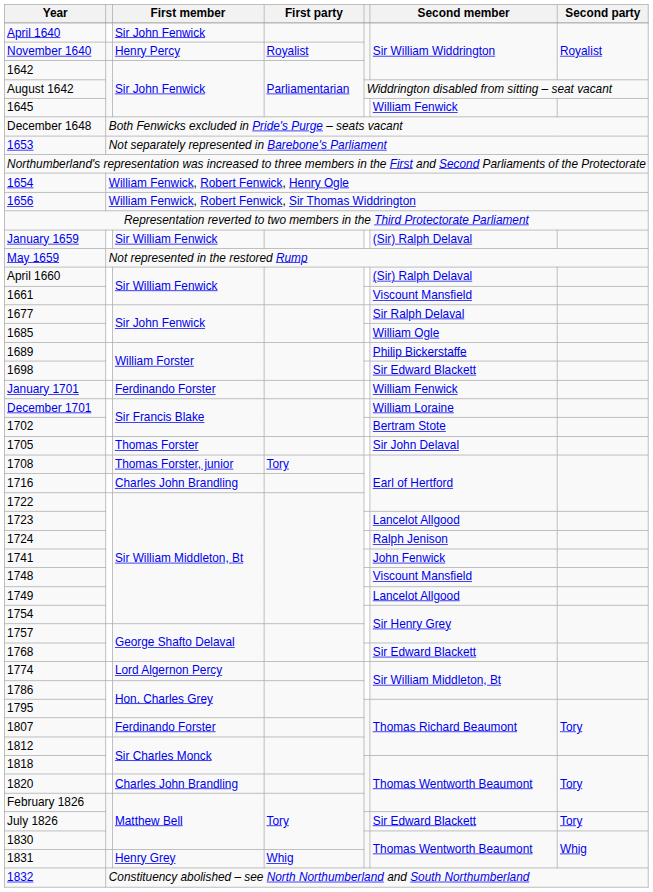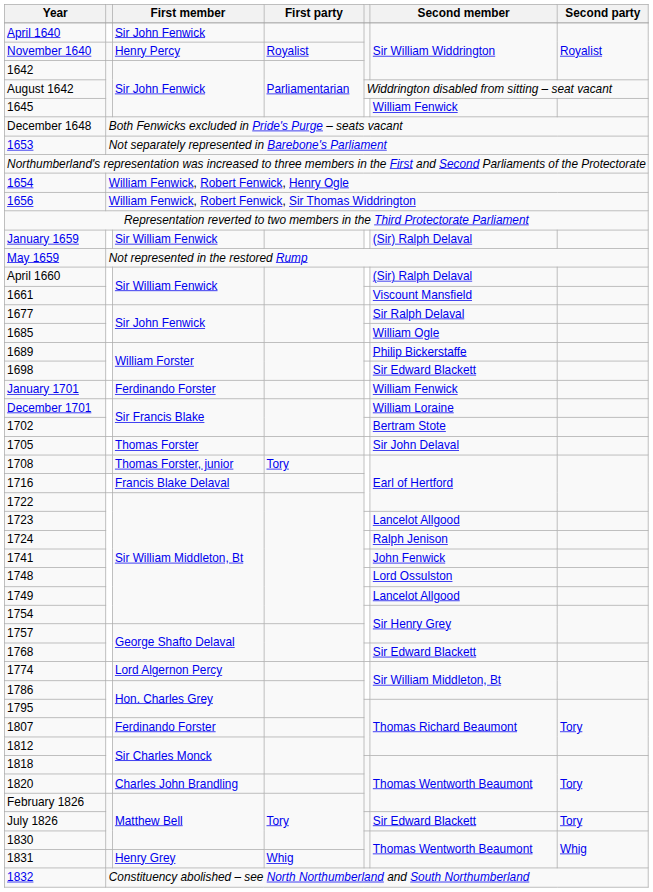(176, 483) Charles John Brandling -> (172, 483) Francis Blake Delaval
(422, 577) Viscount Mansfield -> (413, 577) Lord Ossulston
